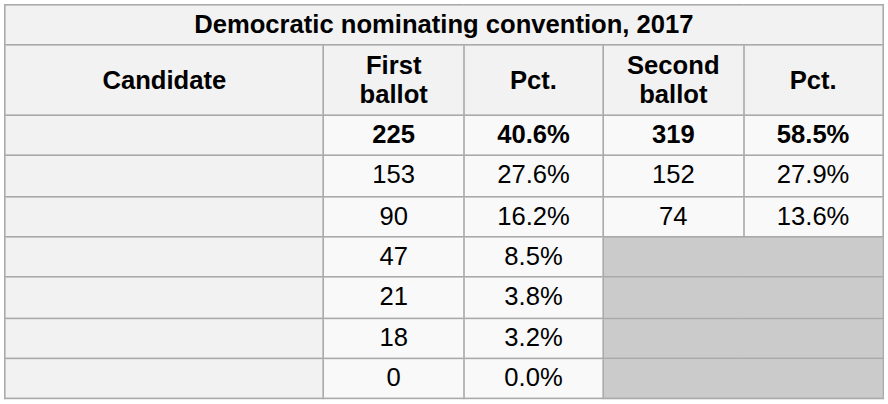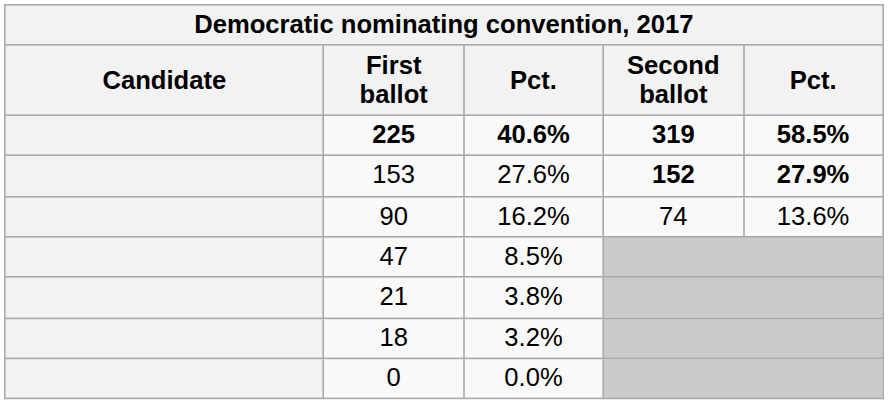(673, 175) normal -> (673, 175) bold
(813, 175) normal -> (813, 175) bold
